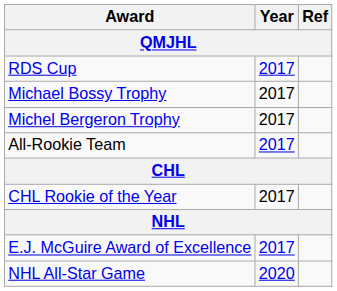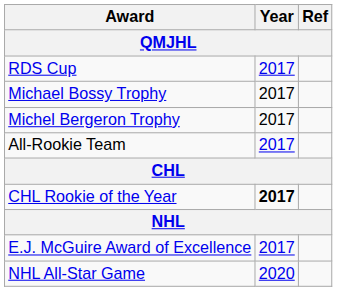(277, 196) normal -> (277, 196) bold
